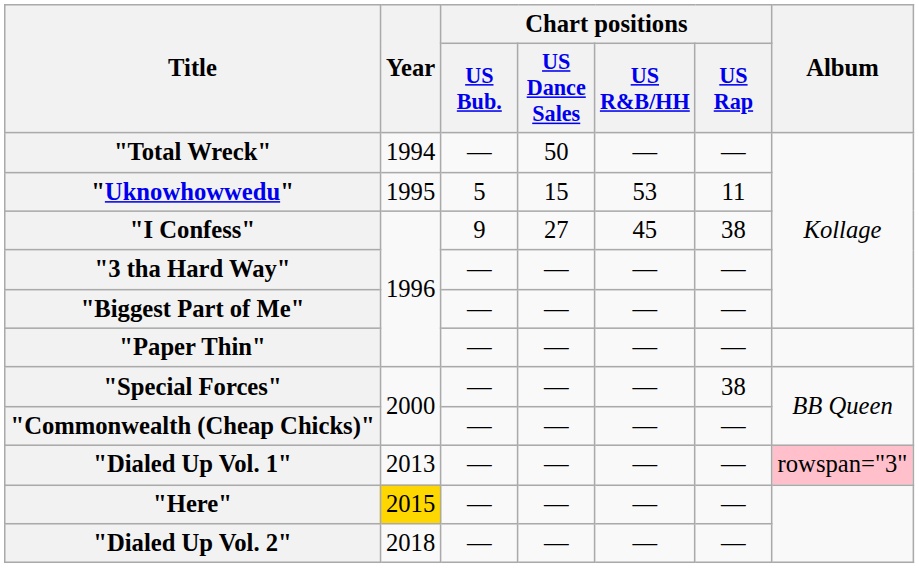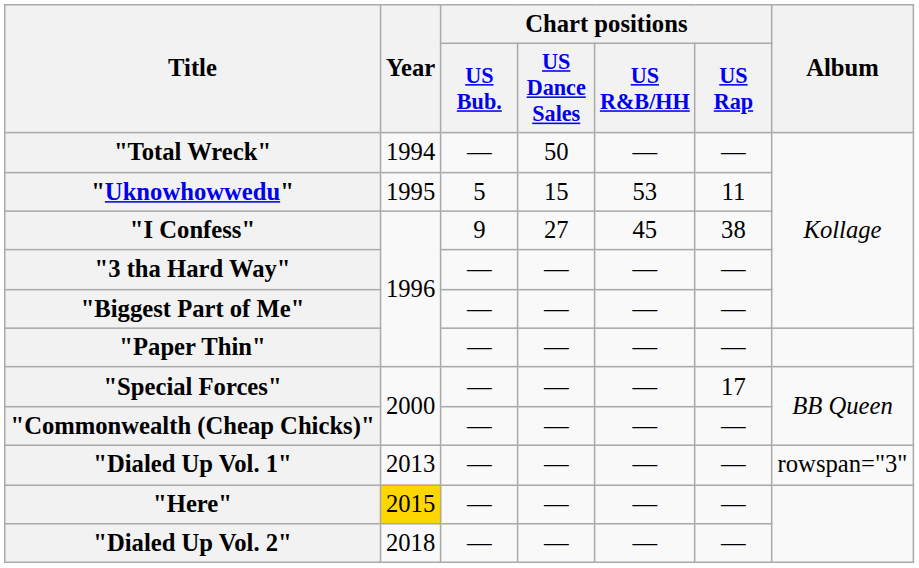(733, 386) 38 -> (733, 386) 17
(842, 464) pink background -> (842, 464) no background
